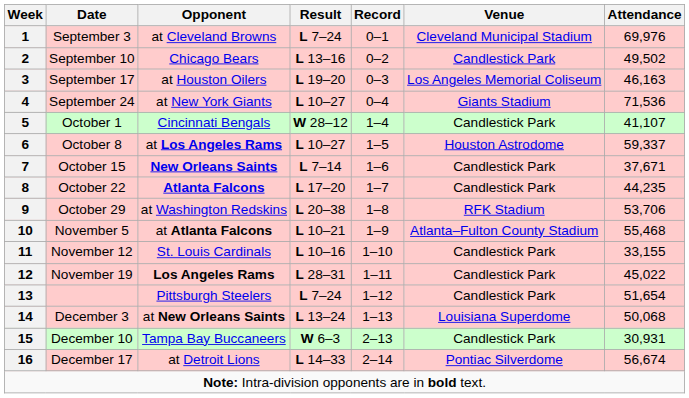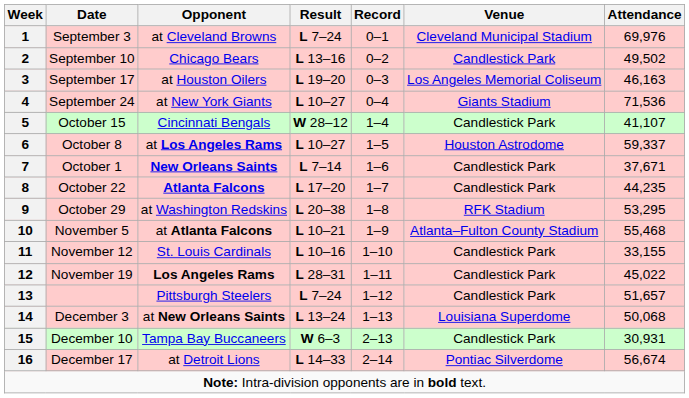(92, 123) October 1 -> (92, 123) October 15
(92, 166) October 15 -> (92, 166) October 1
(645, 209) 53,706 -> (645, 209) 53,295
(645, 295) 51,654 -> (645, 295) 51,657
